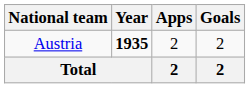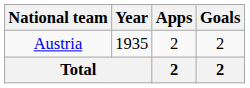(132, 43) bold -> (132, 43) normal
